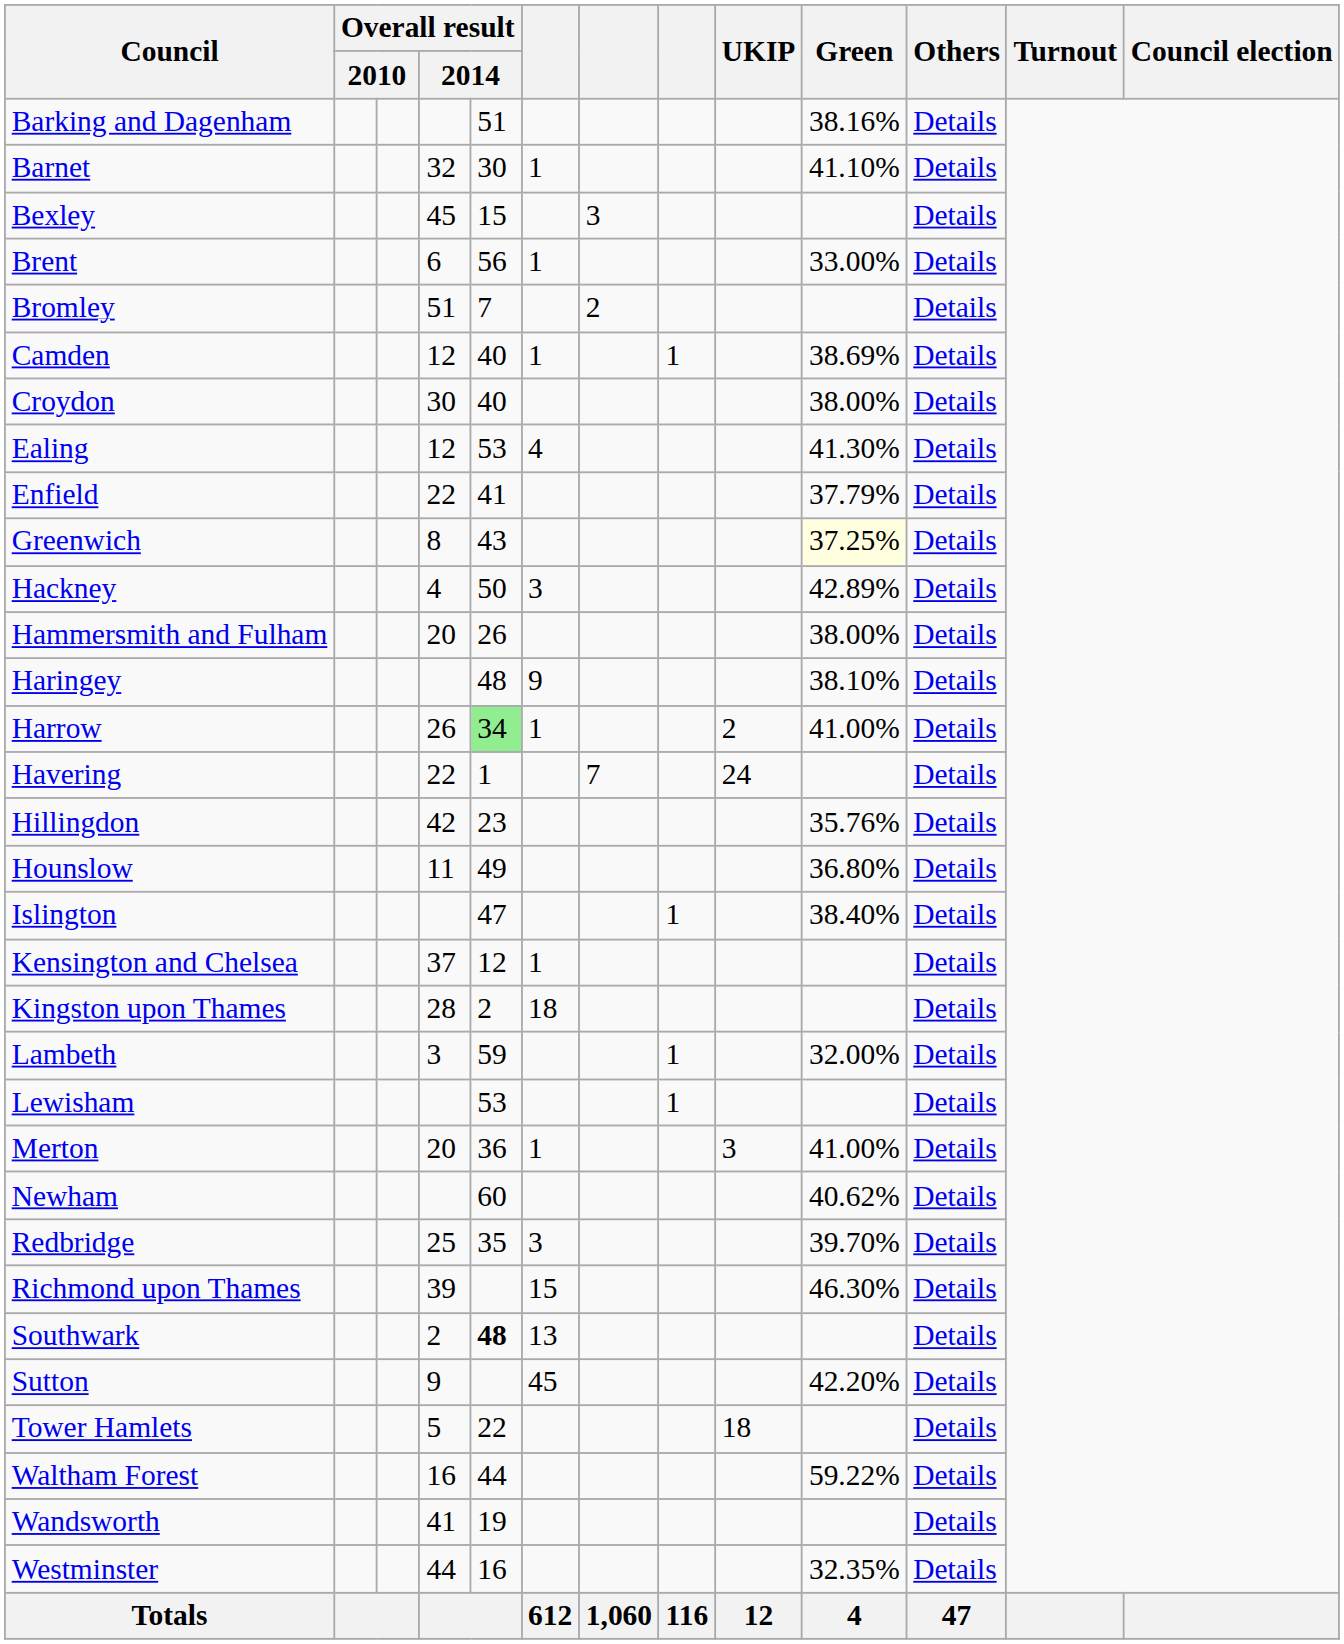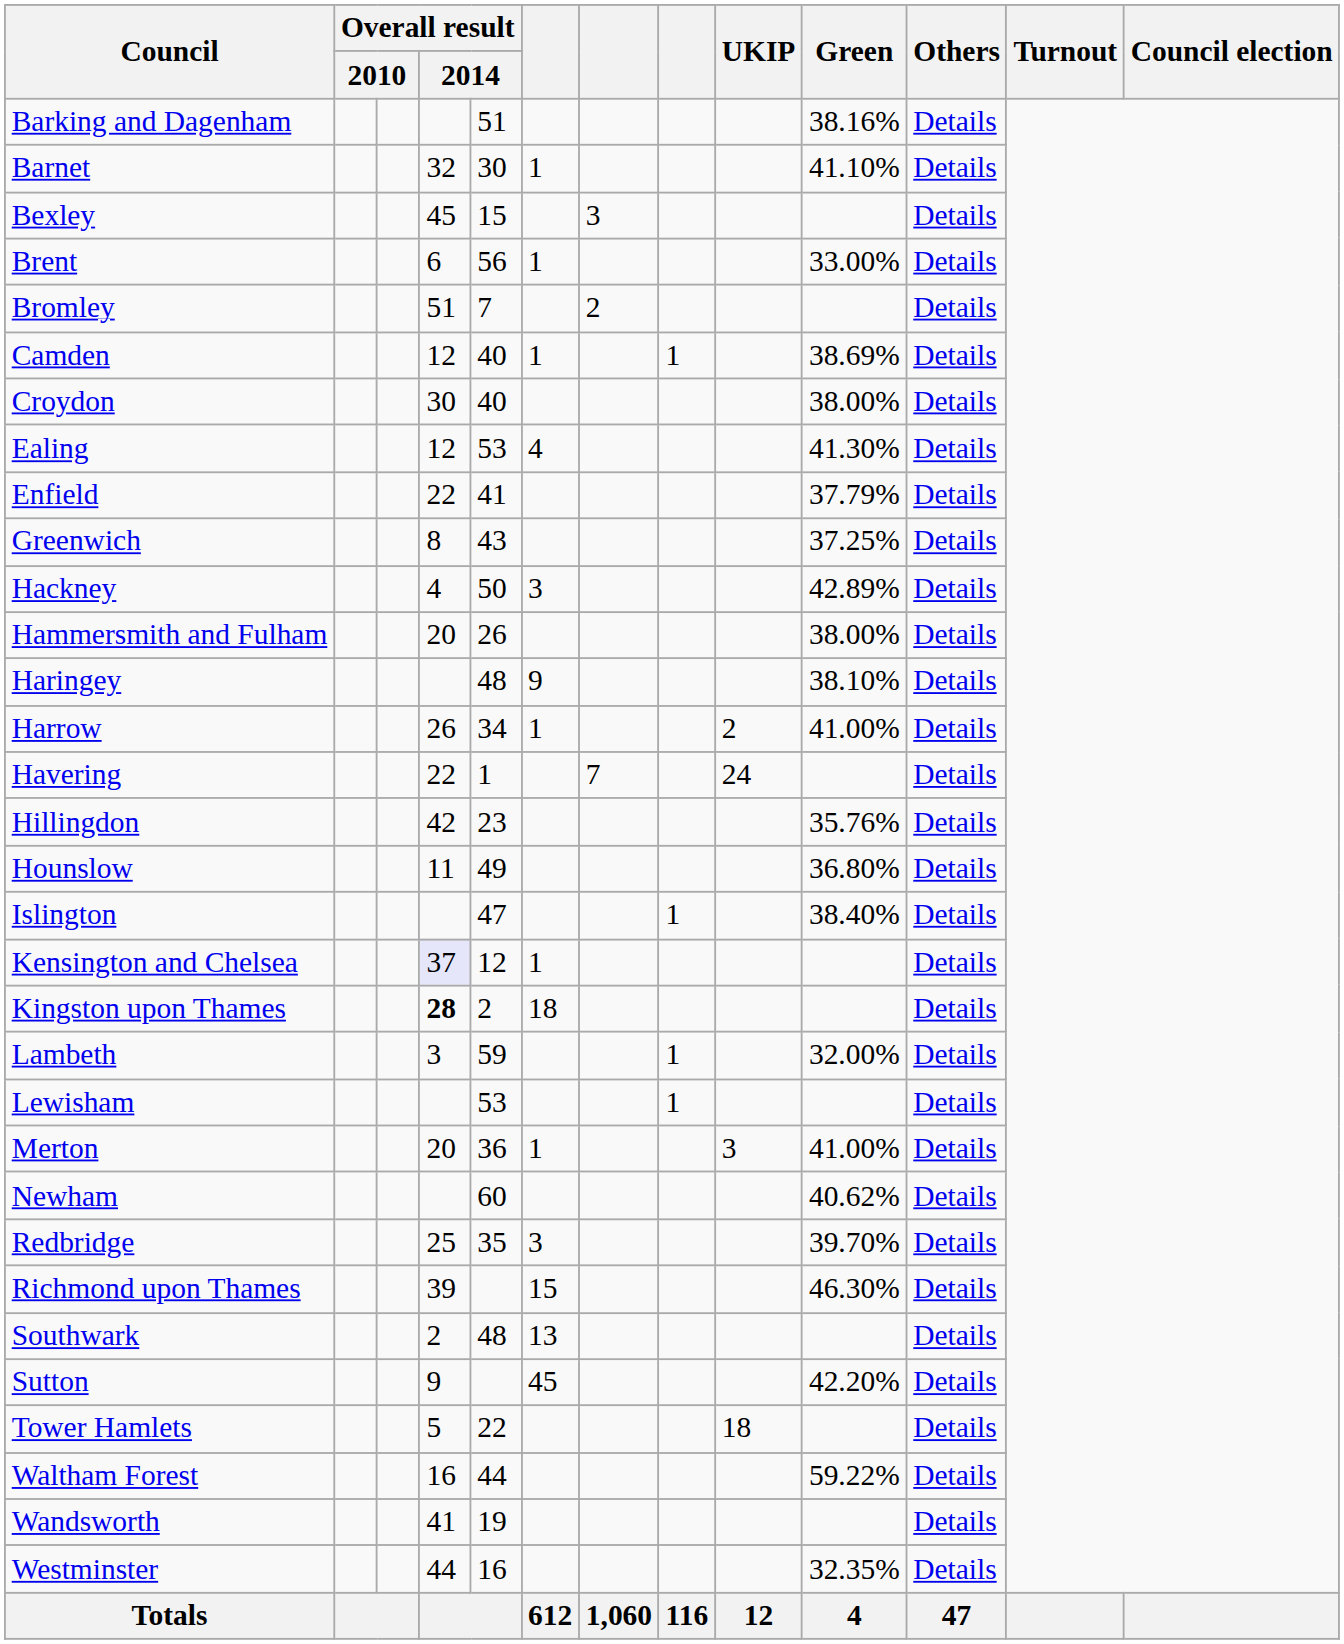(854, 541) lightyellow background -> (854, 541) no background
(492, 728) lightgreen background -> (492, 728) no background
(441, 961) no background -> (441, 961) lavender background
(441, 1008) normal -> (441, 1008) bold
(492, 1335) bold -> (492, 1335) normal
